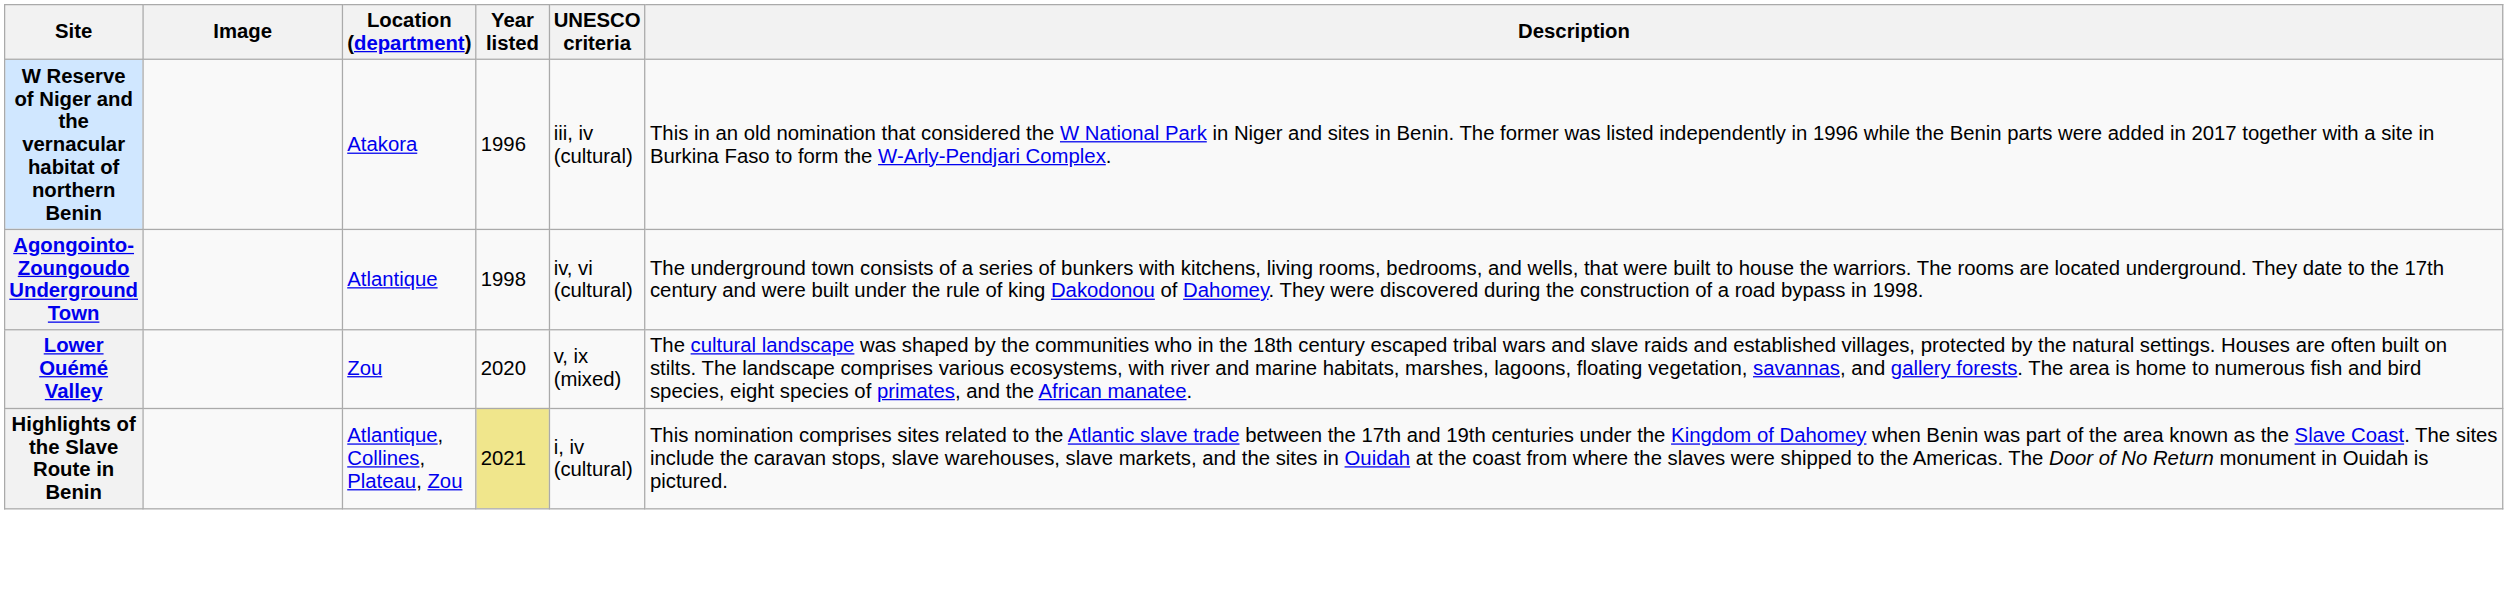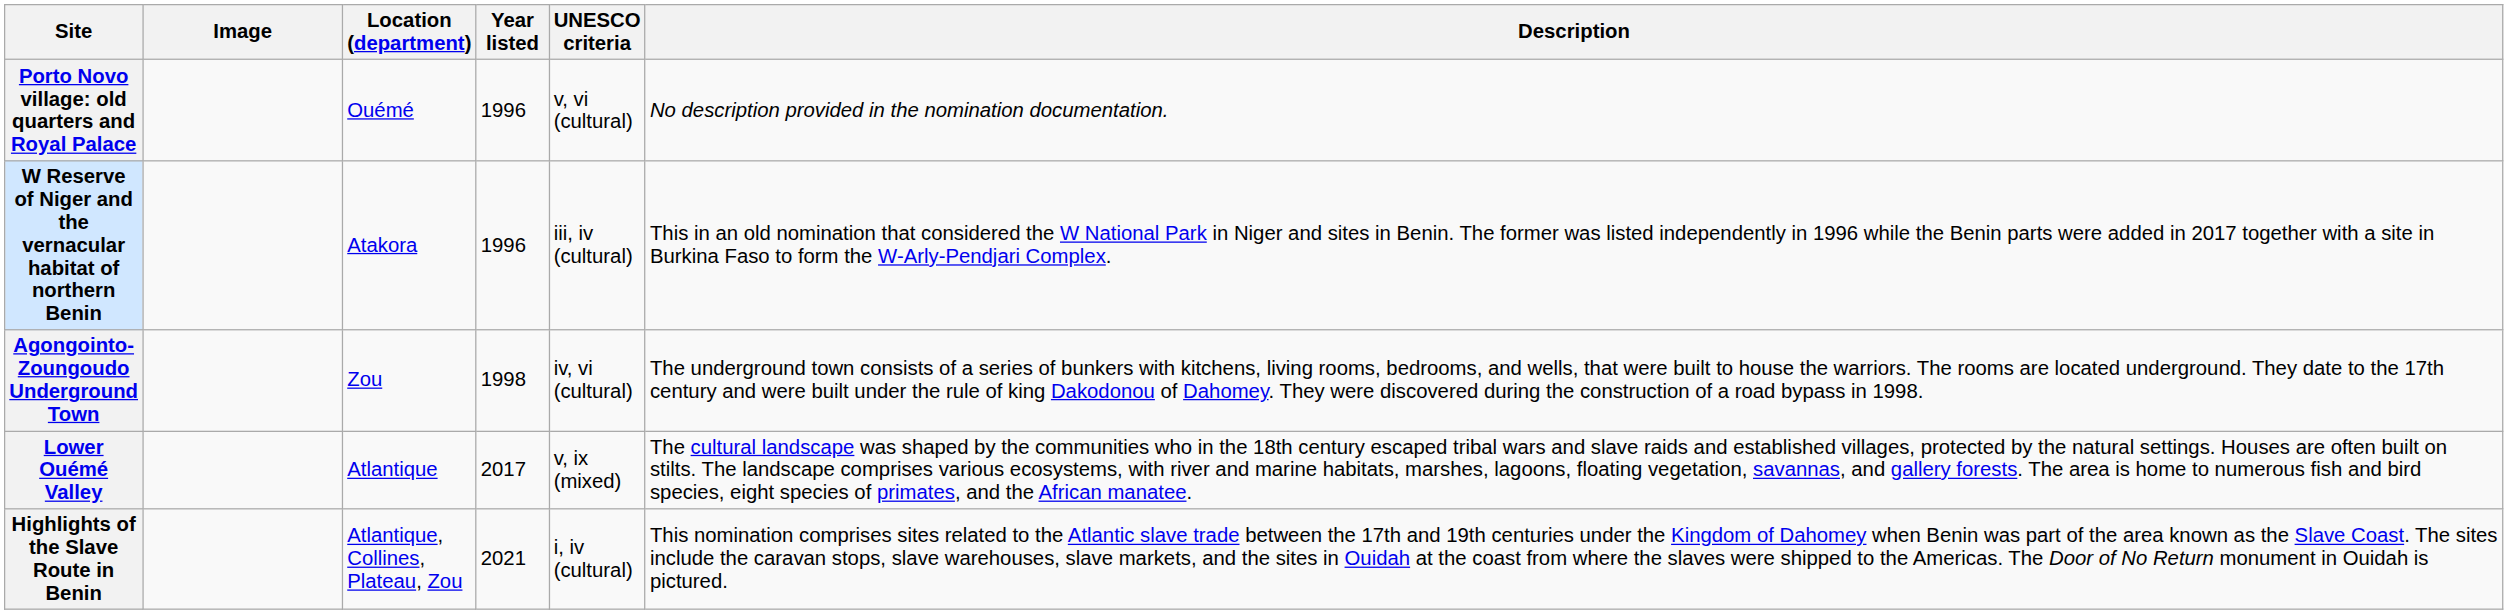+ row: (74, 109)
(392, 279) Atlantique -> (365, 380) Zou
(365, 368) Zou -> (392, 469) Atlantique
(503, 368) 2020 -> (503, 469) 2017
(503, 458) khaki background -> (503, 558) no background
